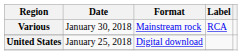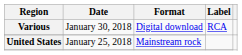(169, 27) Mainstream rock -> (169, 27) Digital download
(169, 42) Digital download -> (169, 42) Mainstream rock
